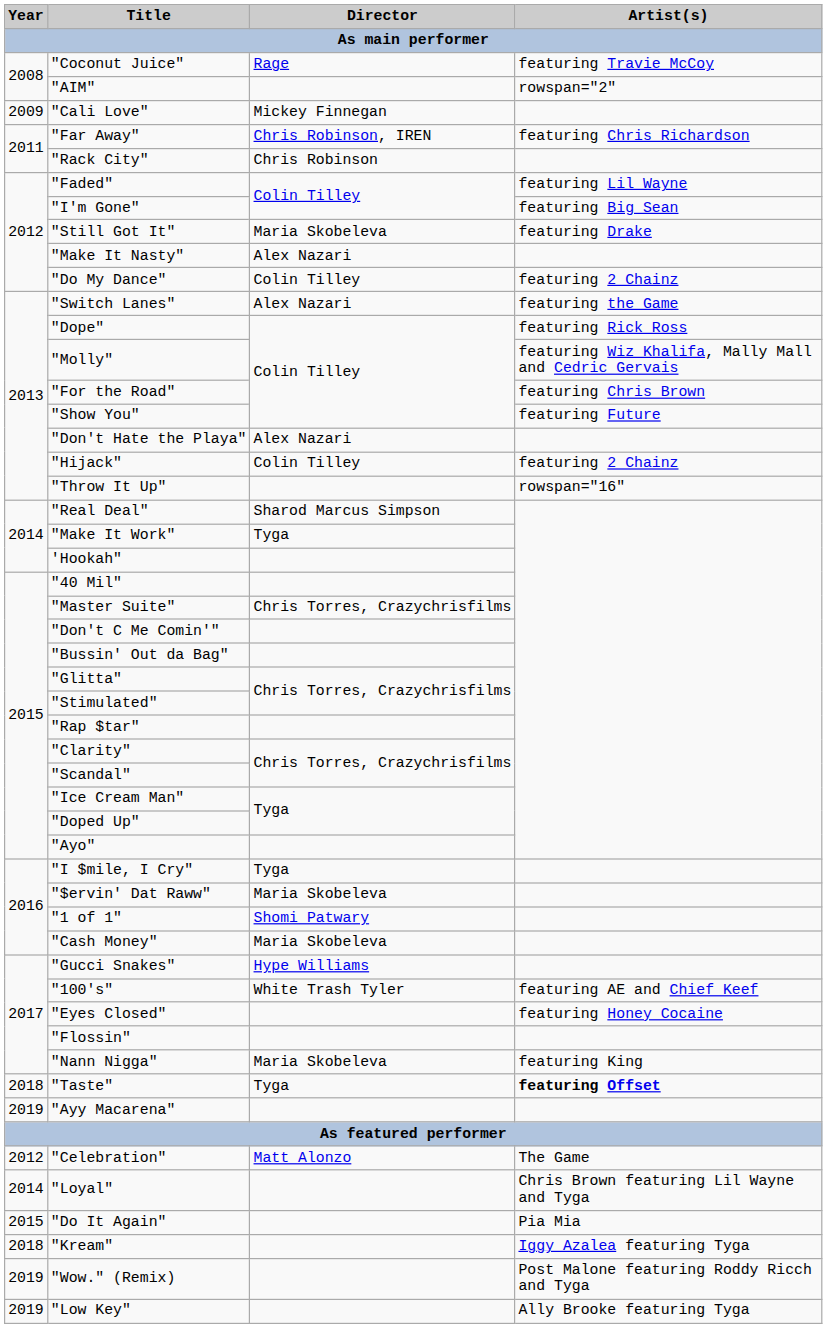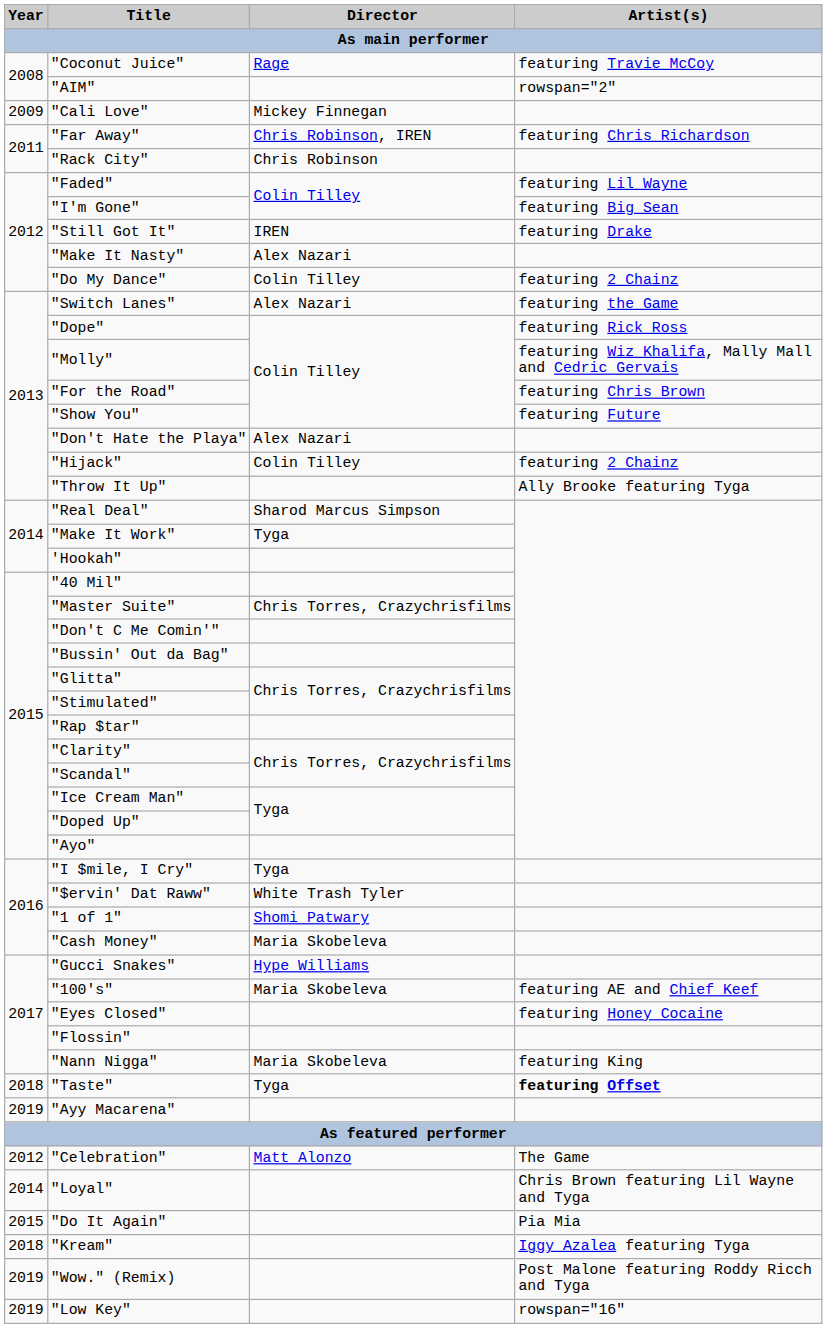(320, 232) Maria Skobeleva -> (271, 232) IREN
(572, 488) rowspan="16" -> (634, 488) Ally Brooke featuring Tyga
(320, 895) Maria Skobeleva -> (329, 895) White Trash Tyler
(329, 991) White Trash Tyler -> (320, 991) Maria Skobeleva
(634, 1311) Ally Brooke featuring Tyga -> (572, 1311) rowspan="16"
